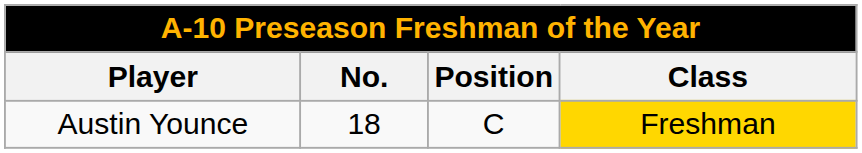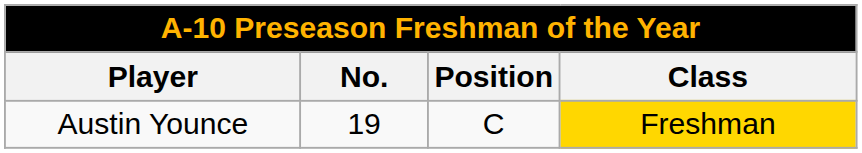(364, 123) 18 -> (364, 123) 19
